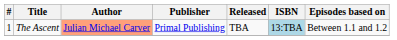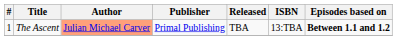(287, 27) lightblue background -> (287, 27) no background
(347, 27) normal -> (349, 27) bold
